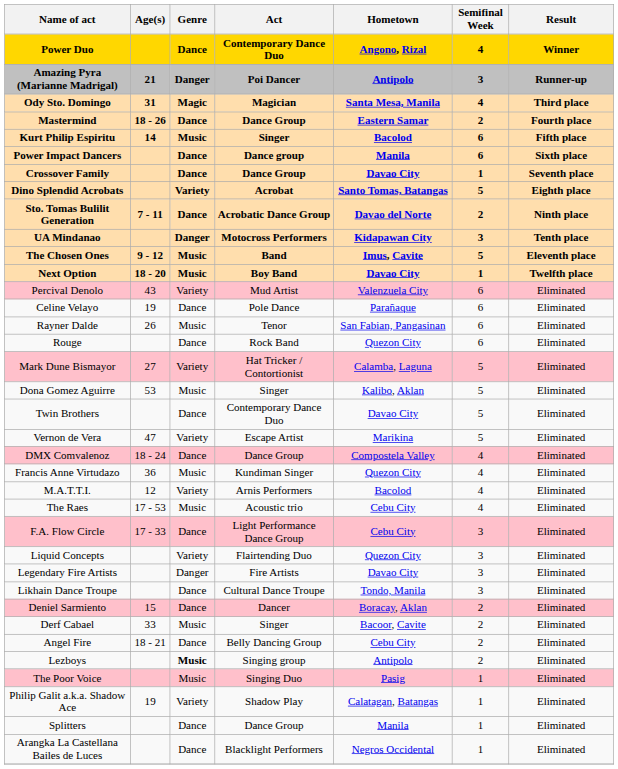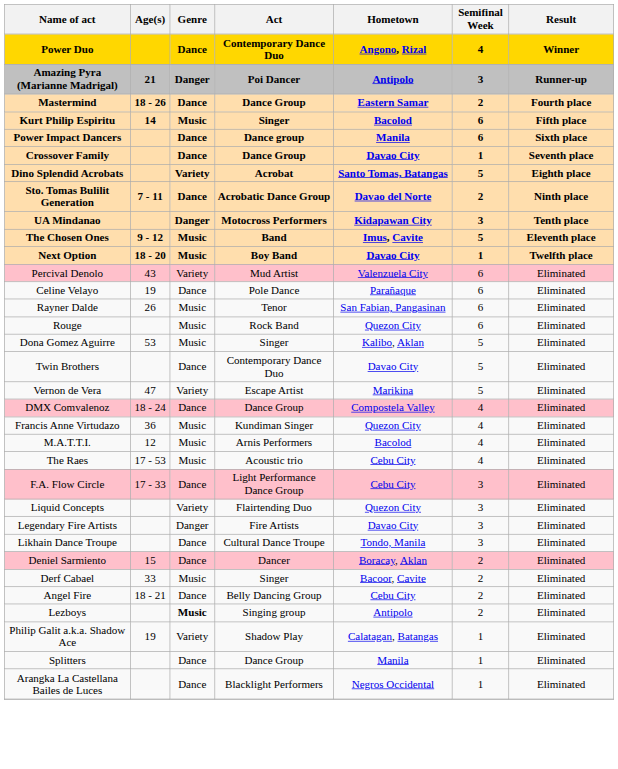- row: (67, 103)
(192, 343) Dance -> (192, 325) Music
- row: (67, 366)
(192, 490) Variety -> (192, 443) Music
- row: (67, 677)
